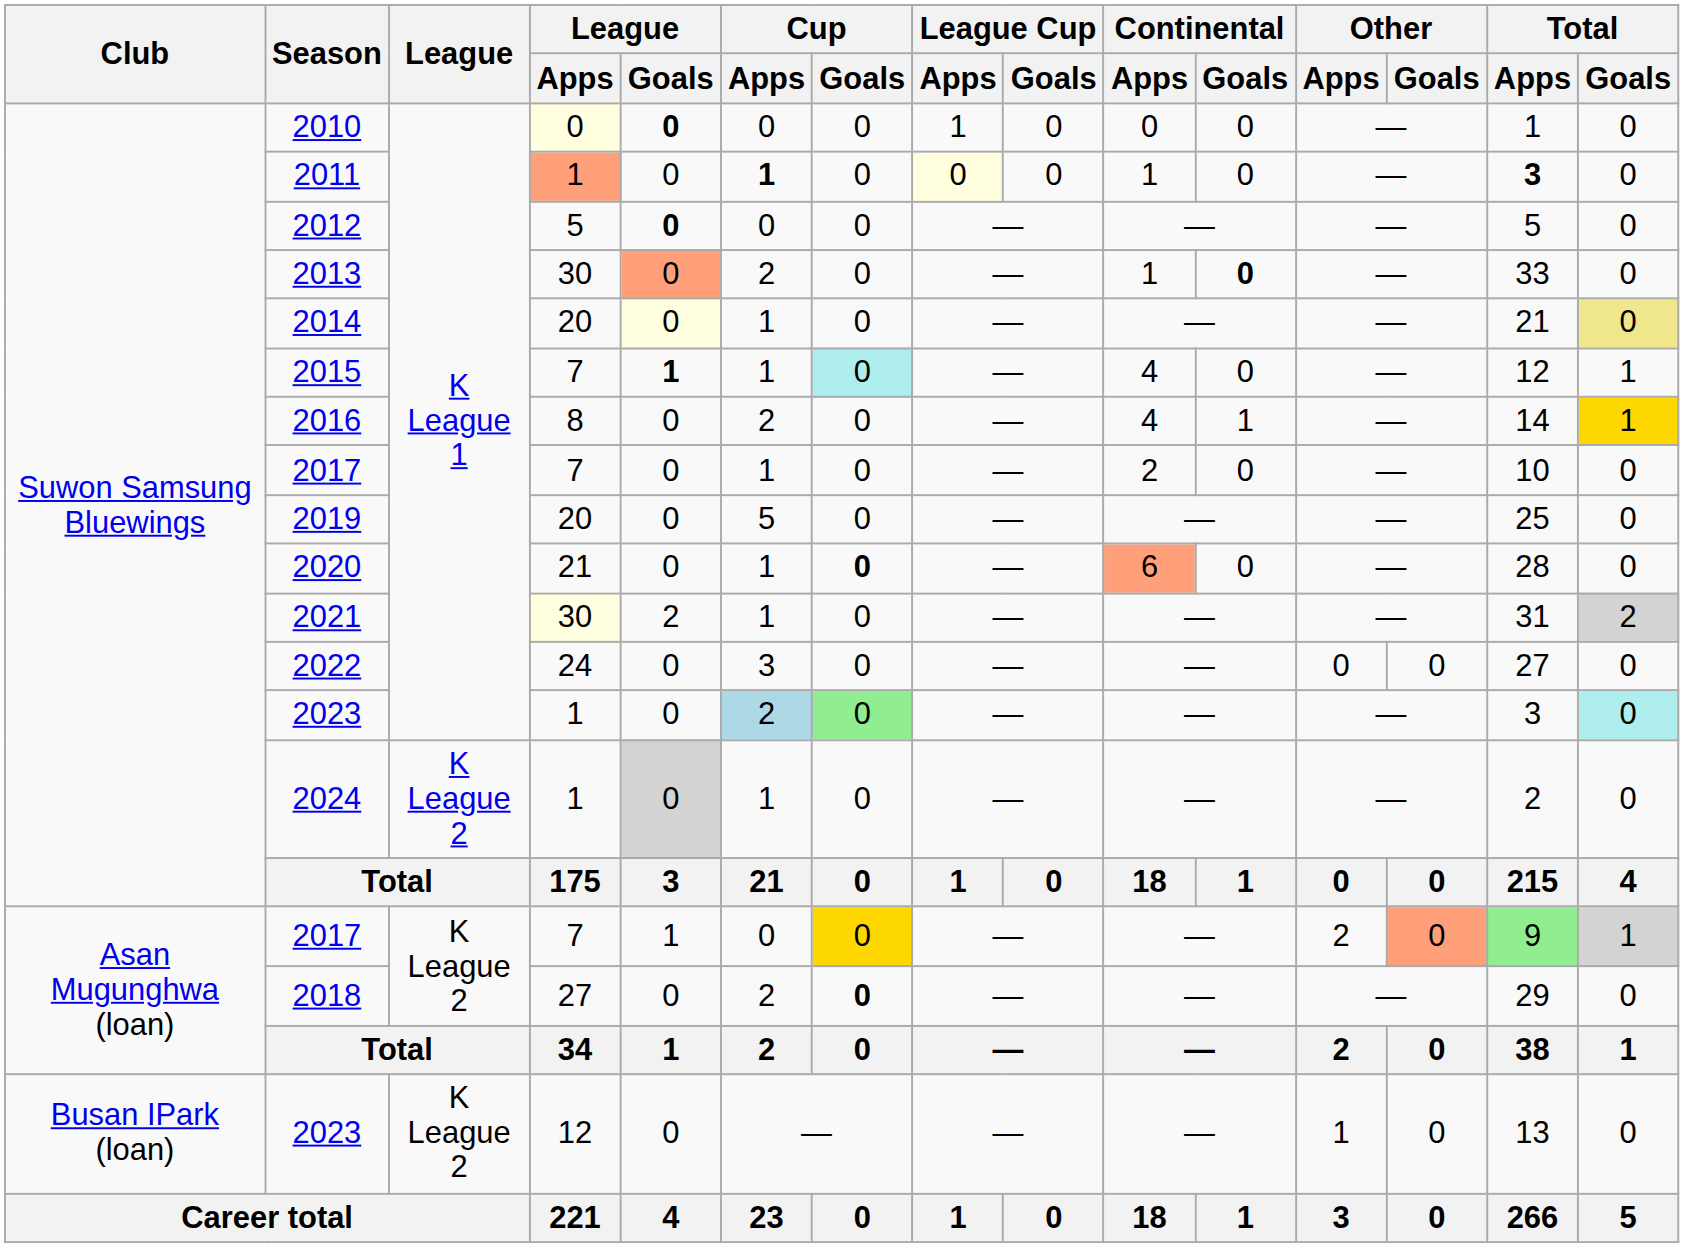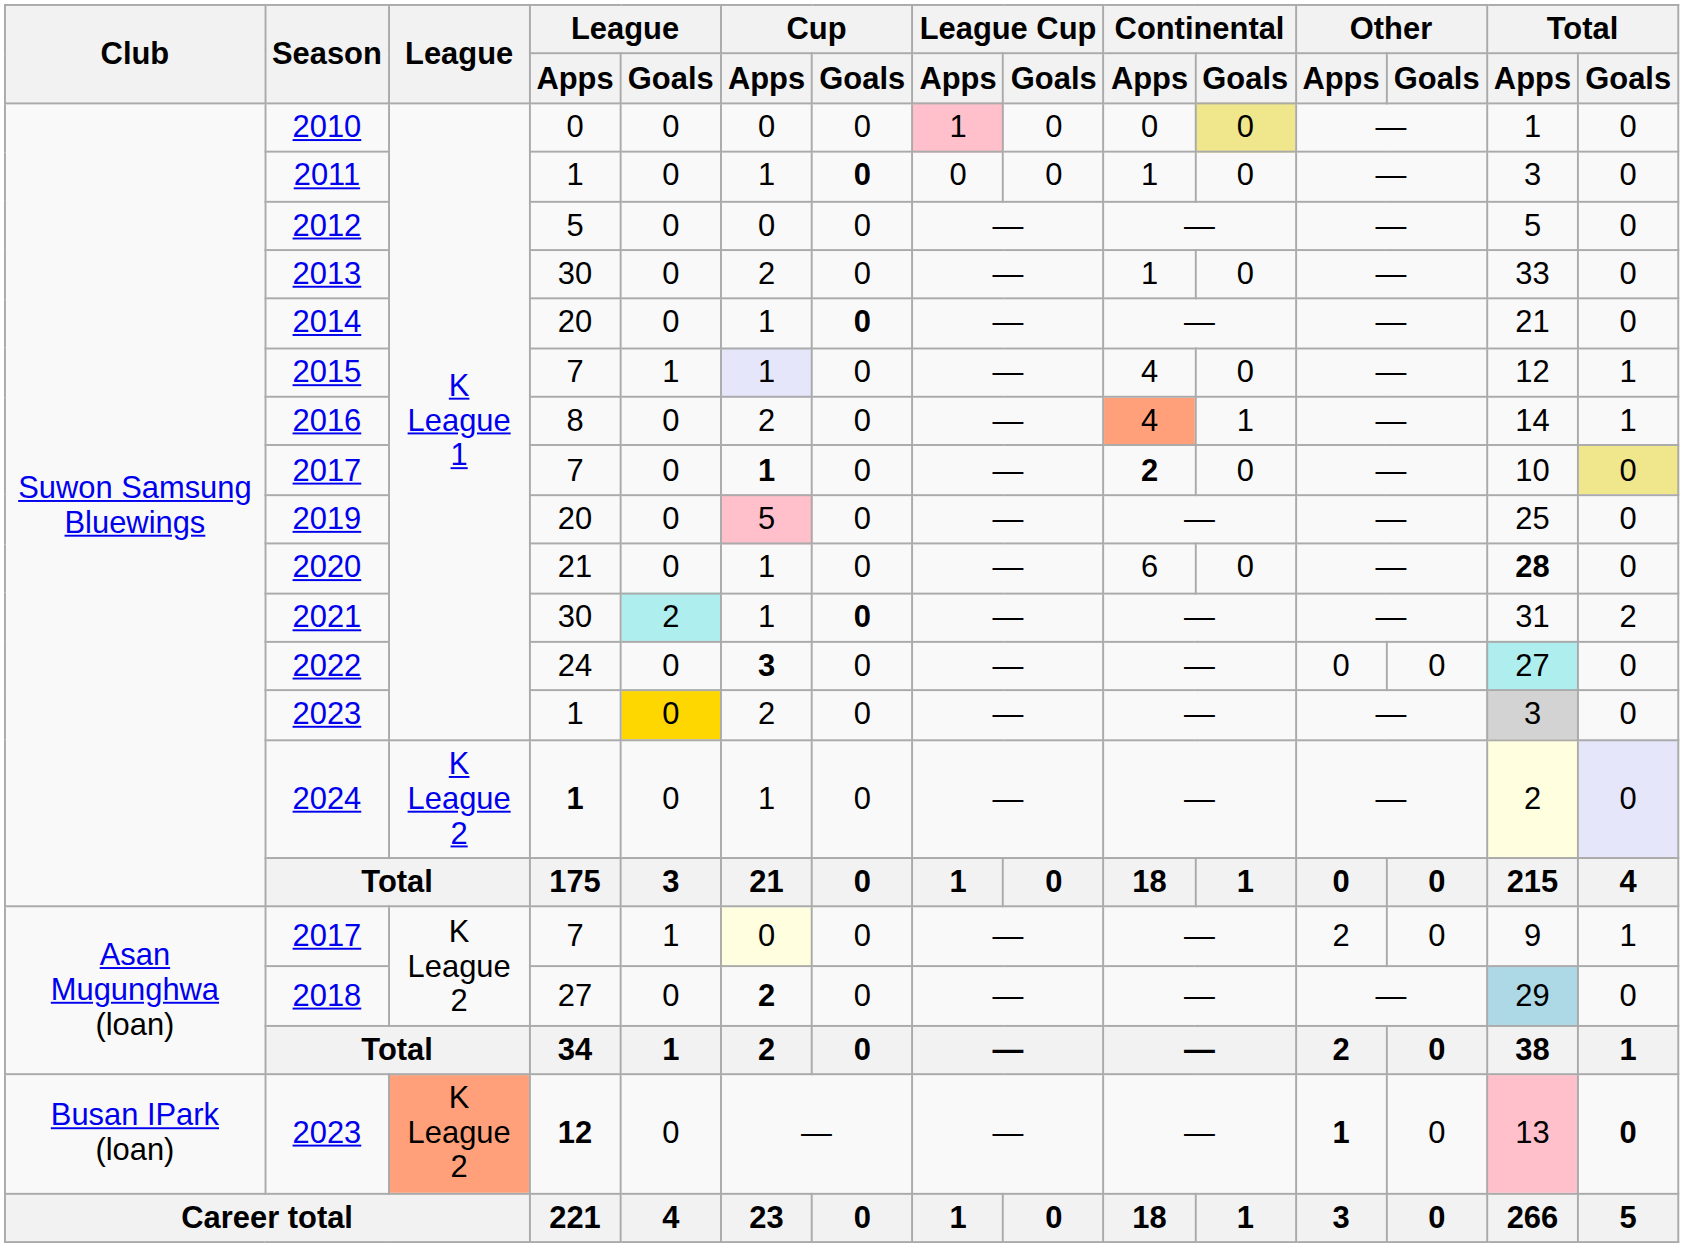(575, 126) lightyellow background -> (575, 126) no background
(671, 126) bold -> (671, 126) normal
(958, 126) no background -> (958, 126) pink background
(1245, 126) no background -> (1245, 126) khaki background
(575, 175) lightsalmon background -> (575, 175) no background
(767, 175) bold -> (767, 175) normal
(862, 175) normal -> (862, 175) bold
(958, 175) lightyellow background -> (958, 175) no background
(1532, 175) bold -> (1532, 175) normal
(671, 224) bold -> (671, 224) normal
(671, 273) lightsalmon background -> (671, 273) no background
(1245, 273) bold -> (1245, 273) normal
(671, 322) lightyellow background -> (671, 322) no background
(862, 322) normal -> (862, 322) bold
(1628, 322) khaki background -> (1628, 322) no background
(671, 371) bold -> (671, 371) normal
(767, 371) no background -> (767, 371) lavender background
(862, 371) paleturquoise background -> (862, 371) no background
(1149, 420) no background -> (1149, 420) lightsalmon background
(1628, 420) gold background -> (1628, 420) no background
(767, 469) normal -> (767, 469) bold
(1149, 469) normal -> (1149, 469) bold
(1628, 469) no background -> (1628, 469) khaki background
(767, 518) no background -> (767, 518) pink background
(862, 567) bold -> (862, 567) normal
(1149, 567) lightsalmon background -> (1149, 567) no background
(1532, 567) normal -> (1532, 567) bold
(575, 616) lightyellow background -> (575, 616) no background
(671, 616) no background -> (671, 616) paleturquoise background
(862, 616) normal -> (862, 616) bold
(1628, 616) lightgrey background -> (1628, 616) no background
(767, 665) normal -> (767, 665) bold
(1532, 665) no background -> (1532, 665) paleturquoise background
(671, 714) no background -> (671, 714) gold background
(767, 714) lightblue background -> (767, 714) no background
(862, 714) lightgreen background -> (862, 714) no background
(1532, 714) no background -> (1532, 714) lightgrey background
(1628, 714) paleturquoise background -> (1628, 714) no background
(575, 798) normal -> (575, 798) bold
(671, 798) lightgrey background -> (671, 798) no background
(1532, 798) no background -> (1532, 798) lightyellow background
(1628, 798) no background -> (1628, 798) lavender background
(767, 936) no background -> (767, 936) lightyellow background
(862, 936) gold background -> (862, 936) no background
(1437, 936) lightsalmon background -> (1437, 936) no background
(1532, 936) lightgreen background -> (1532, 936) no background
(1628, 936) lightgrey background -> (1628, 936) no background
(767, 995) normal -> (767, 995) bold
(862, 995) bold -> (862, 995) normal
(1532, 995) no background -> (1532, 995) lightblue background
(459, 1133) no background -> (459, 1133) lightsalmon background
(575, 1133) normal -> (575, 1133) bold
(1341, 1133) normal -> (1341, 1133) bold
(1532, 1133) no background -> (1532, 1133) pink background
(1628, 1133) normal -> (1628, 1133) bold
